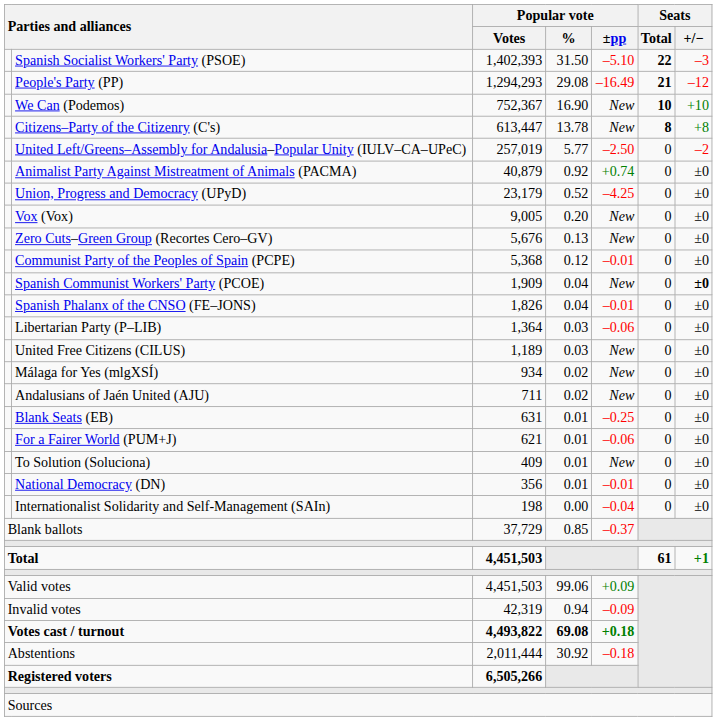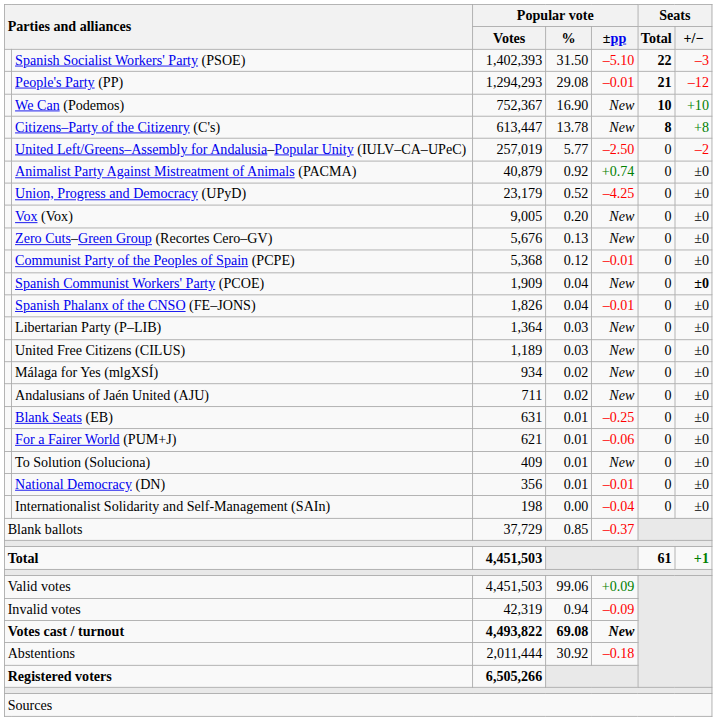(615, 82) –16.49 -> (619, 82) –0.01
(619, 328) –0.06 -> (622, 328) New
(618, 631) +0.18 -> (621, 631) New
